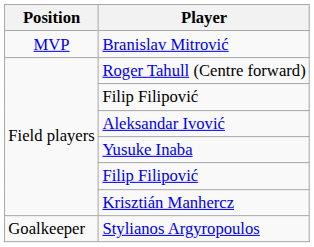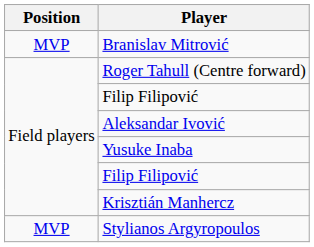(47, 228) Goalkeeper -> (52, 228) MVP
